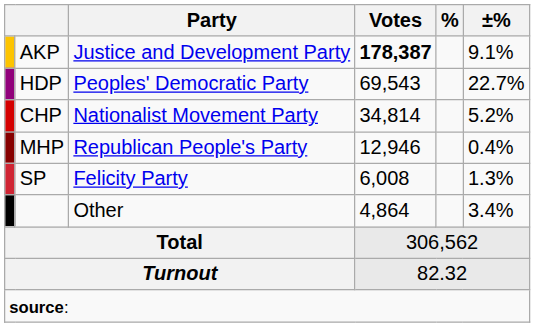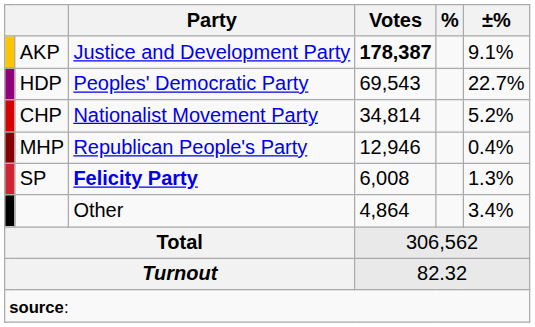(131, 178) normal -> (136, 178) bold
